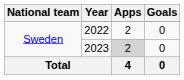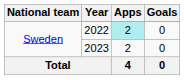(128, 30) no background -> (128, 30) paleturquoise background
(128, 48) lightgrey background -> (128, 48) no background
